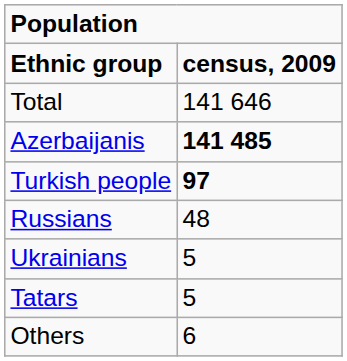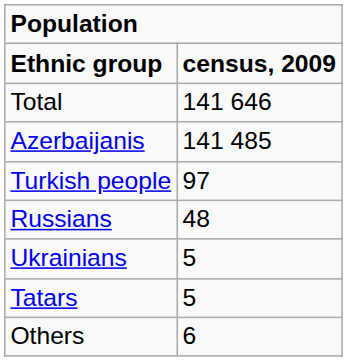(227, 141) bold -> (227, 141) normal
(196, 180) bold -> (196, 180) normal
